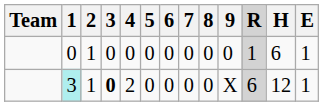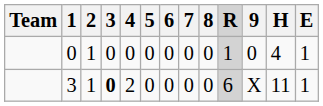columns swapped: (230, 20) <-> (254, 20)
(276, 52) 6 -> (276, 52) 4
(72, 85) paleturquoise background -> (72, 85) no background
(281, 85) 12 -> (281, 85) 11
